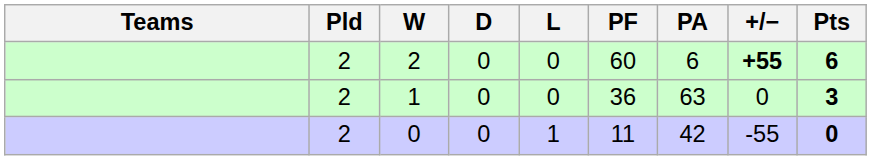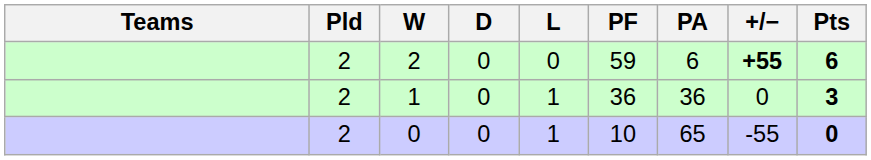(623, 60) 60 -> (623, 60) 59
(553, 97) 0 -> (553, 97) 1
(693, 97) 63 -> (693, 97) 36
(623, 135) 11 -> (623, 135) 10
(693, 135) 42 -> (693, 135) 65
